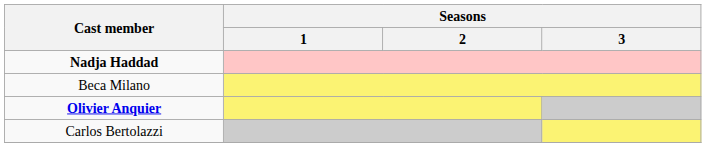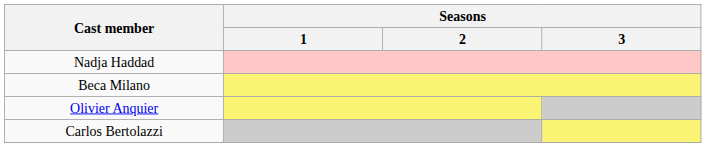(114, 62) bold -> (114, 62) normal
(114, 108) bold -> (114, 108) normal
